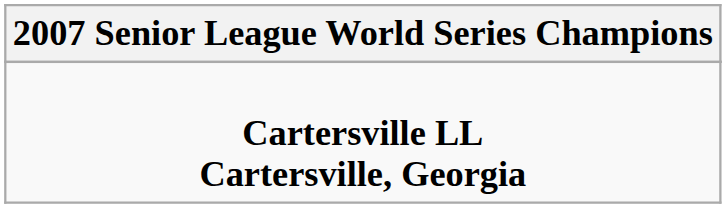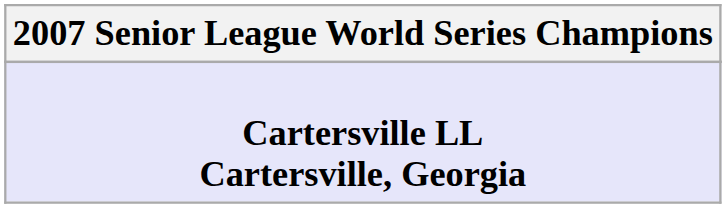(363, 152) no background -> (363, 152) lavender background
